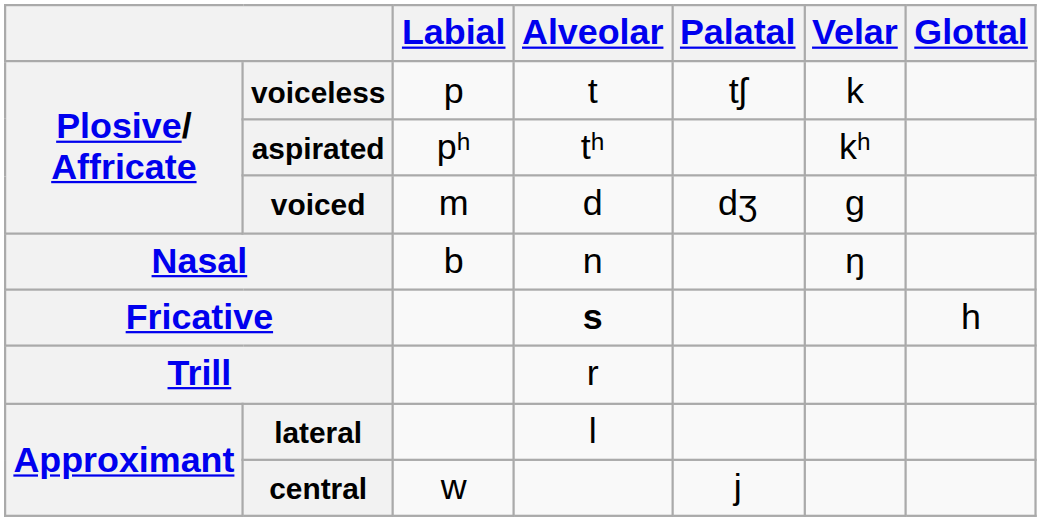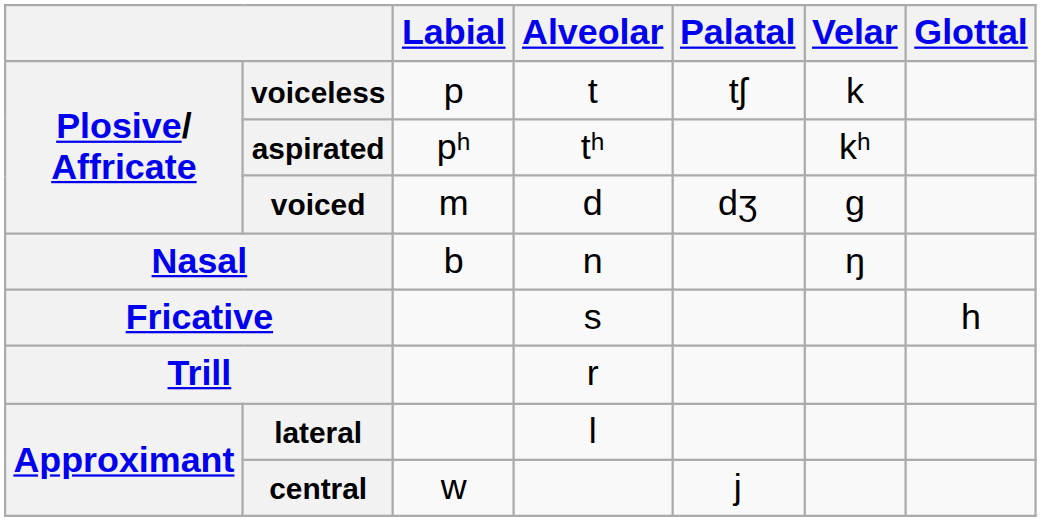(593, 317) bold -> (593, 317) normal
